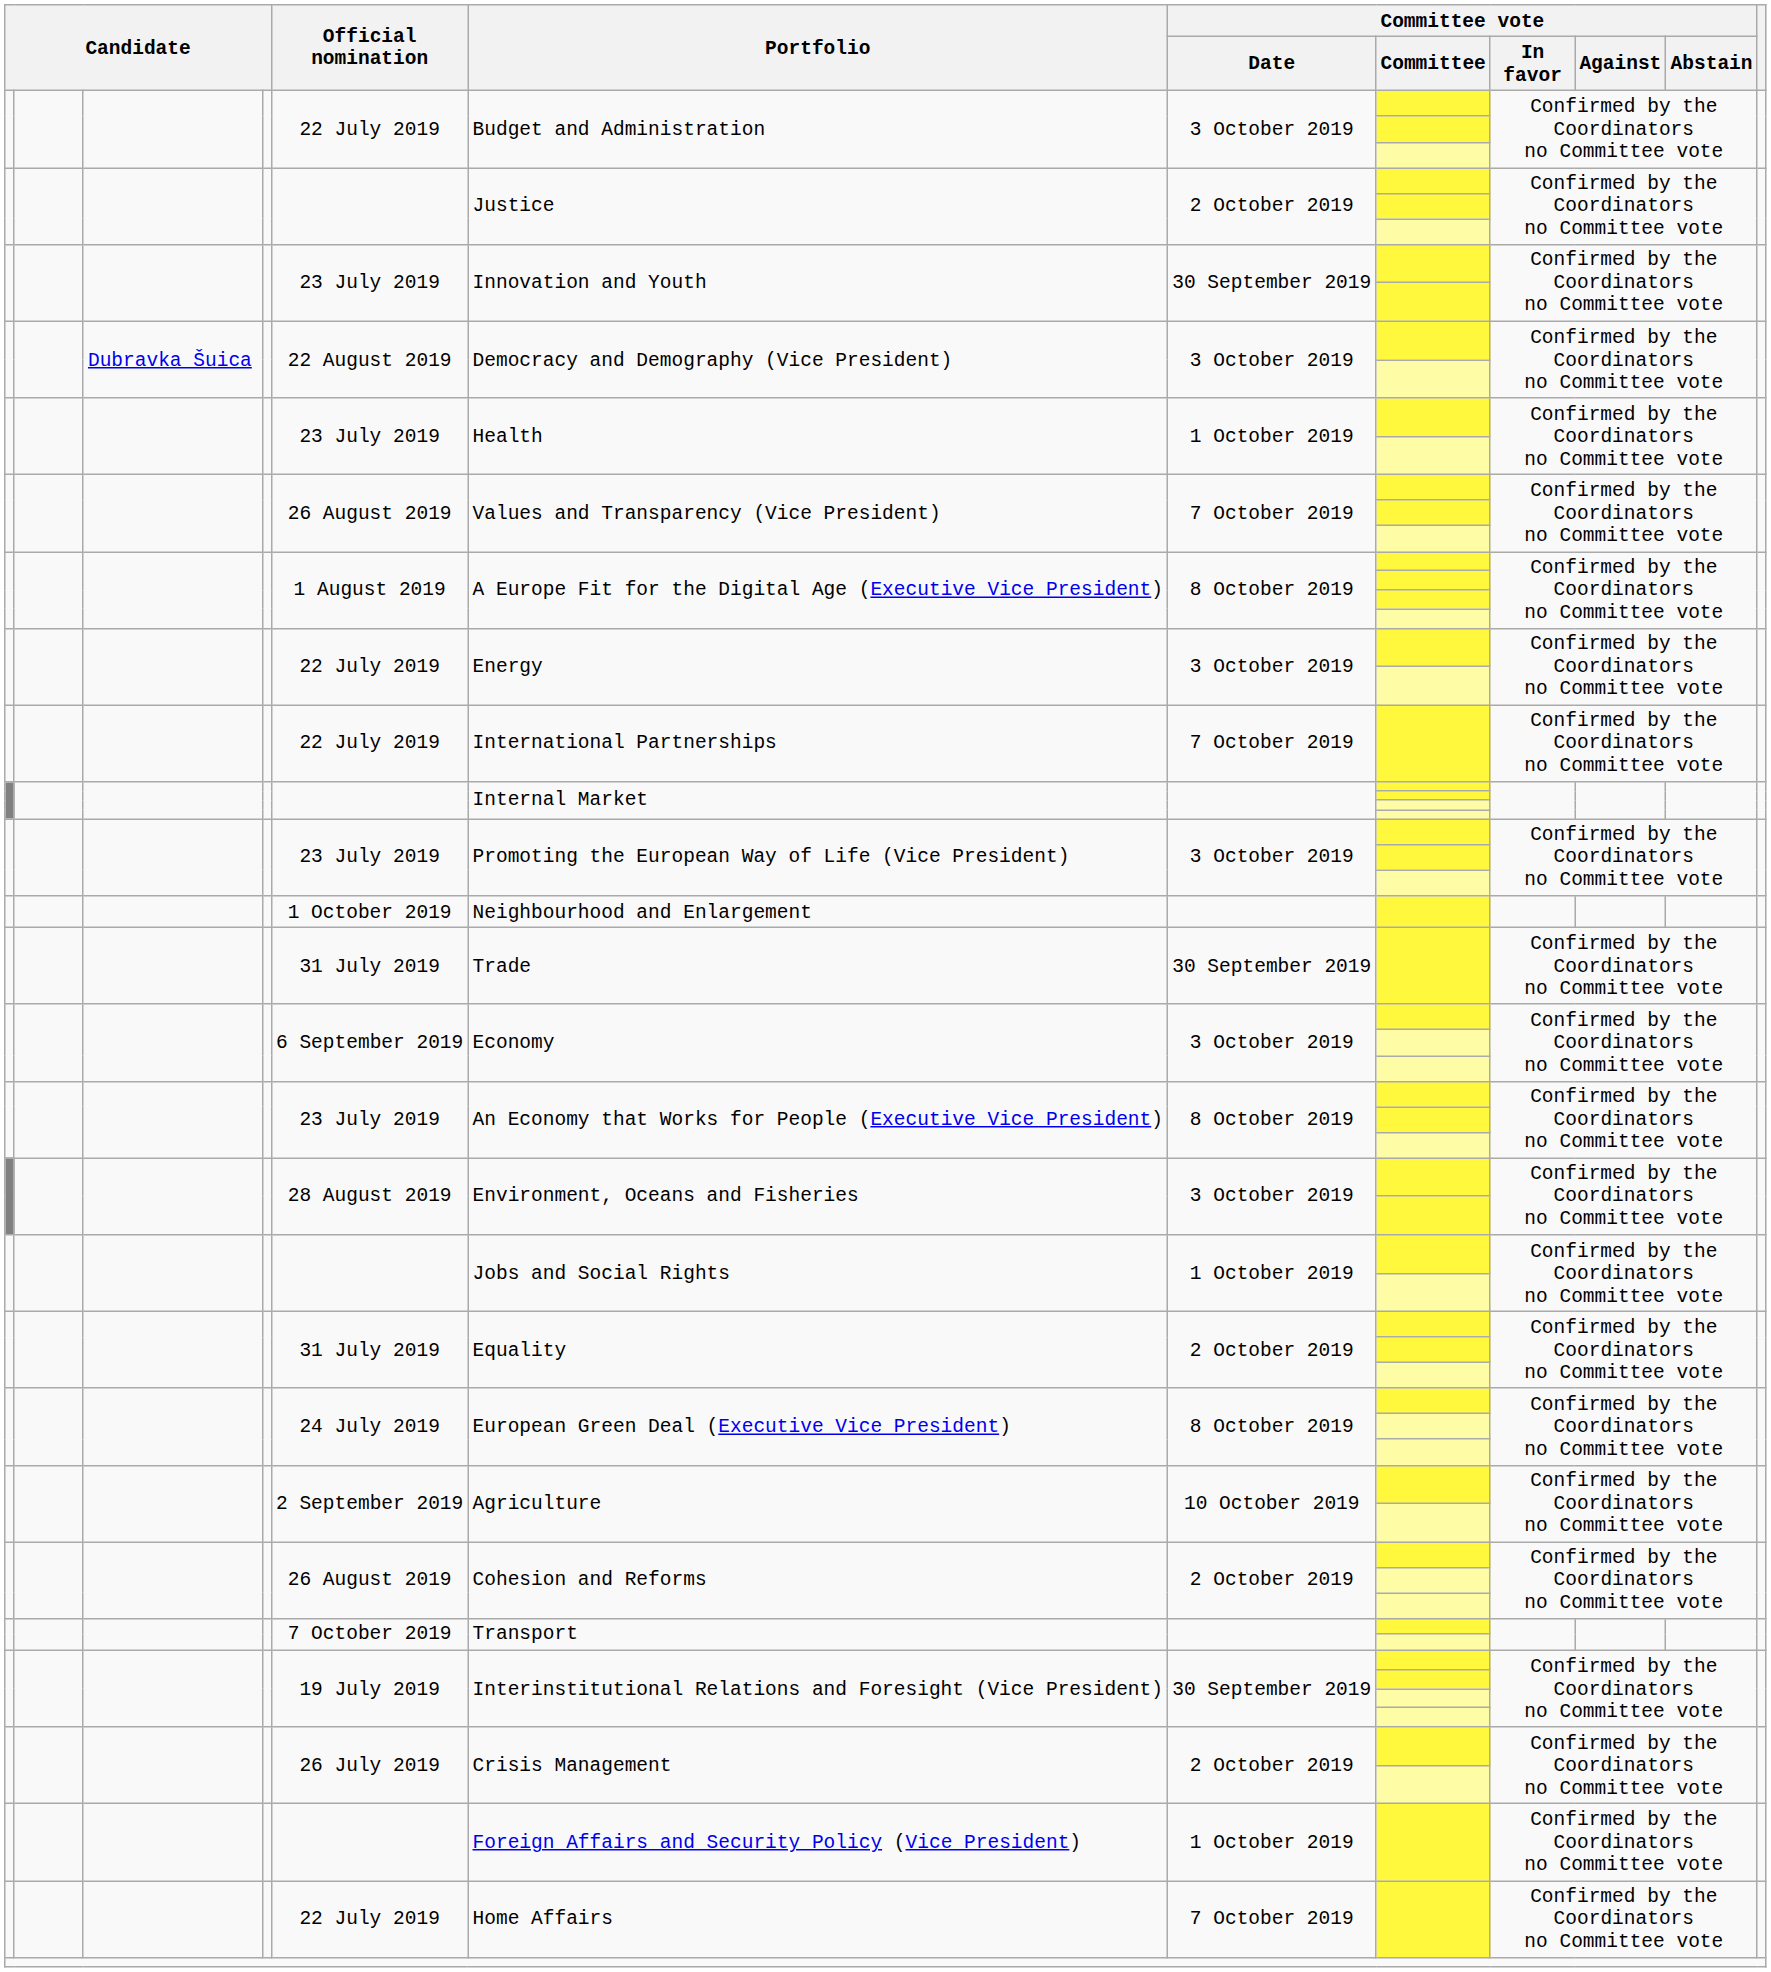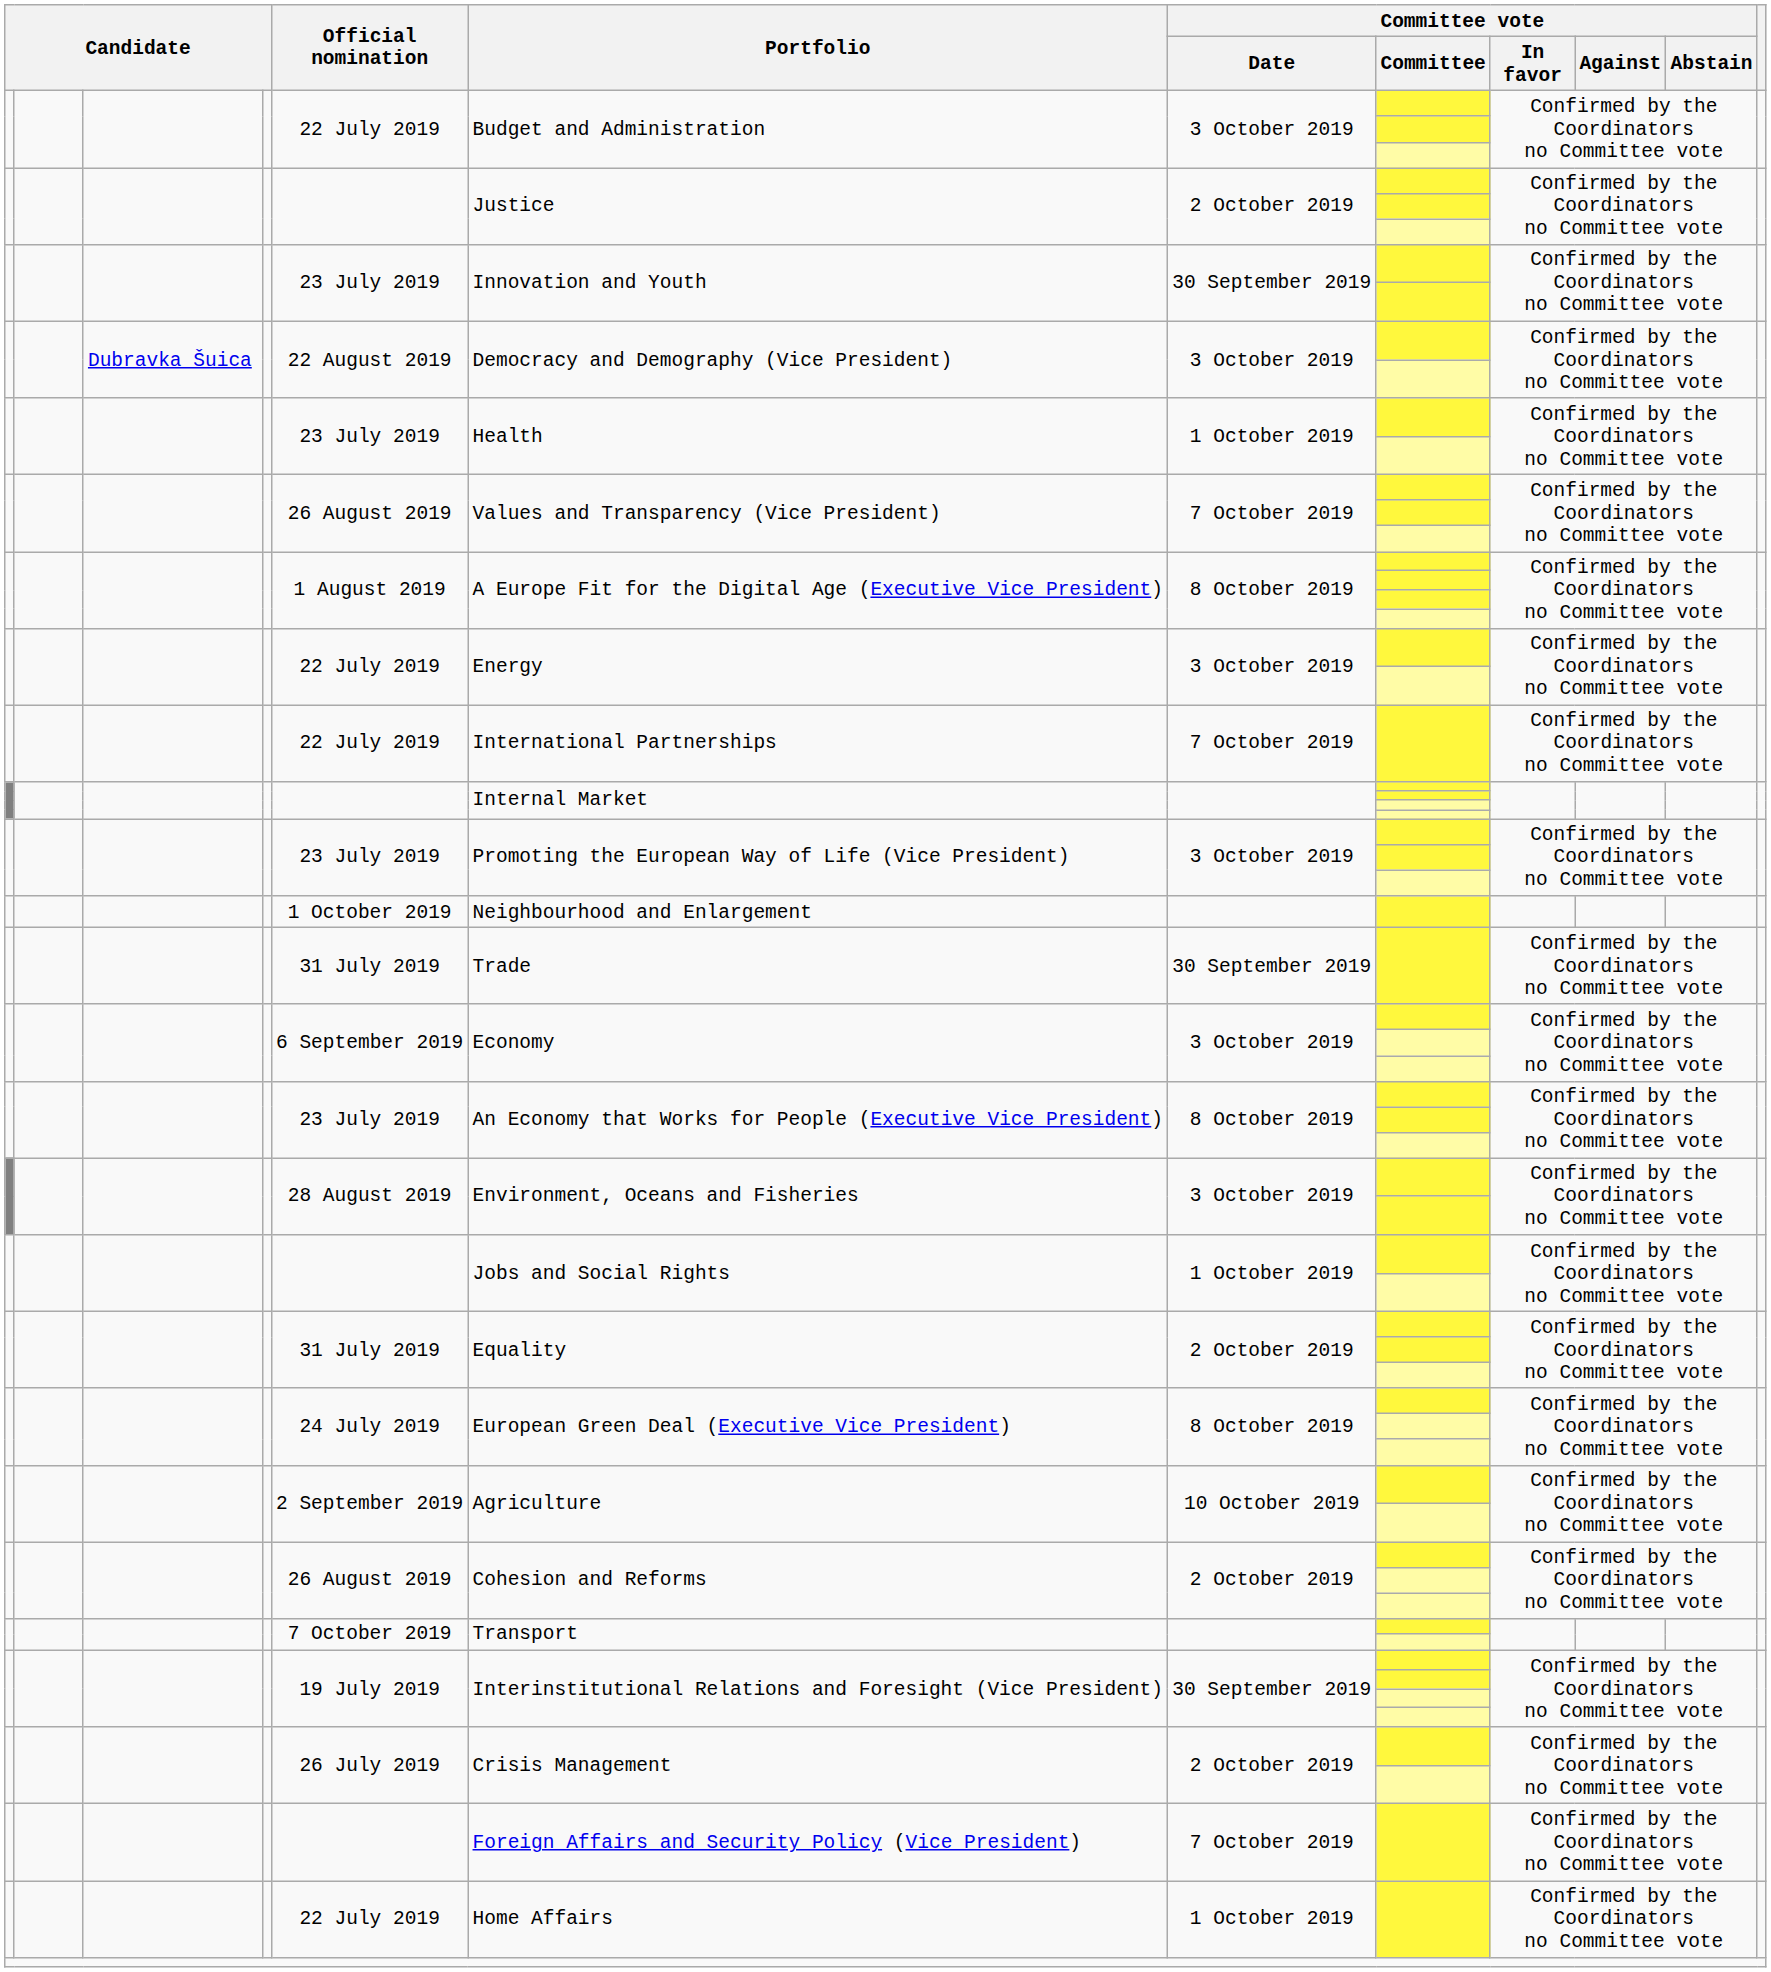(1272, 1842) 1 October 2019 -> (1272, 1842) 7 October 2019
(1272, 1919) 7 October 2019 -> (1272, 1919) 1 October 2019
